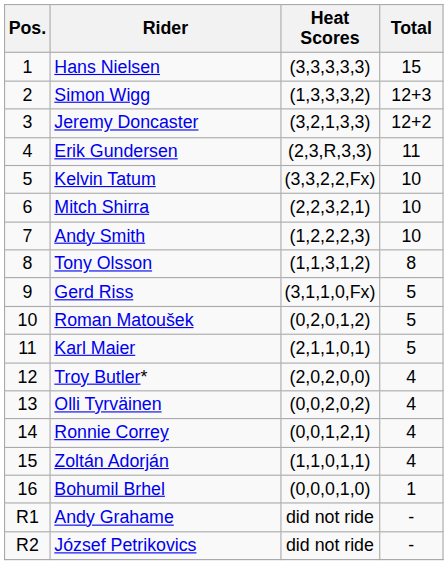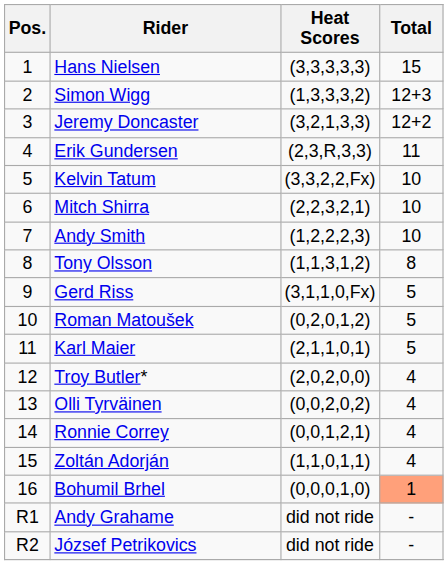(411, 489) no background -> (411, 489) lightsalmon background
